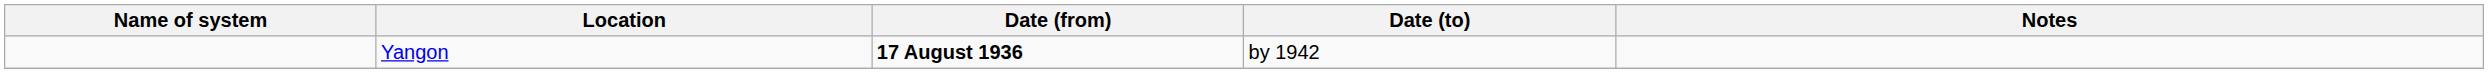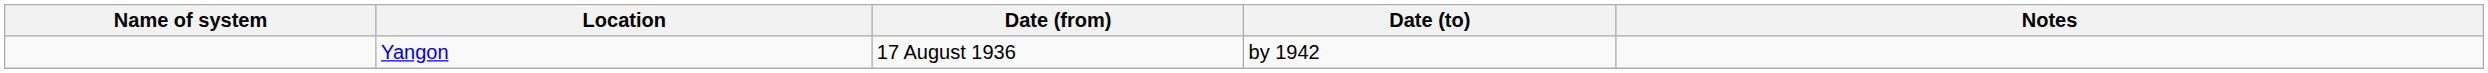(950, 52) bold -> (946, 52) normal
